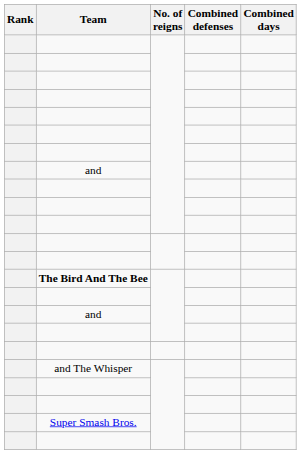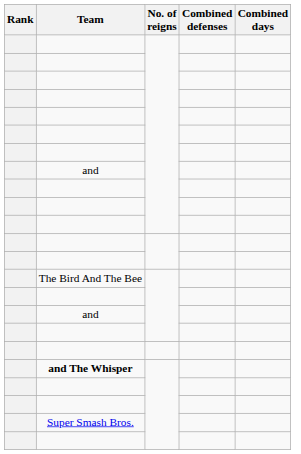(93, 278) bold -> (90, 278) normal
(93, 368) normal -> (90, 368) bold
